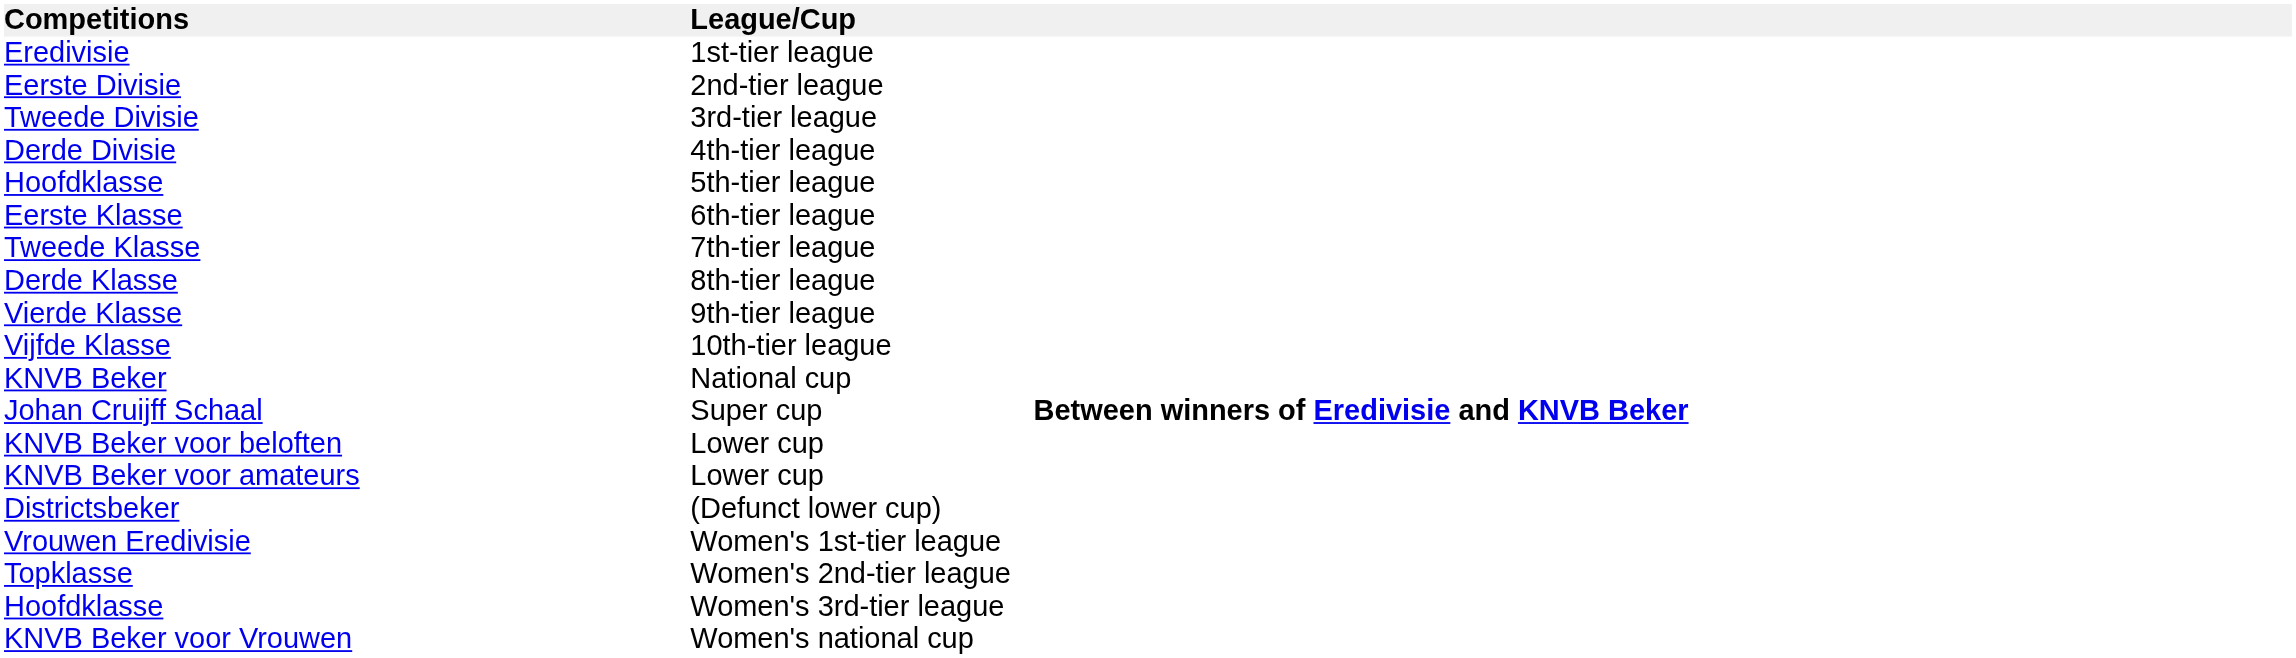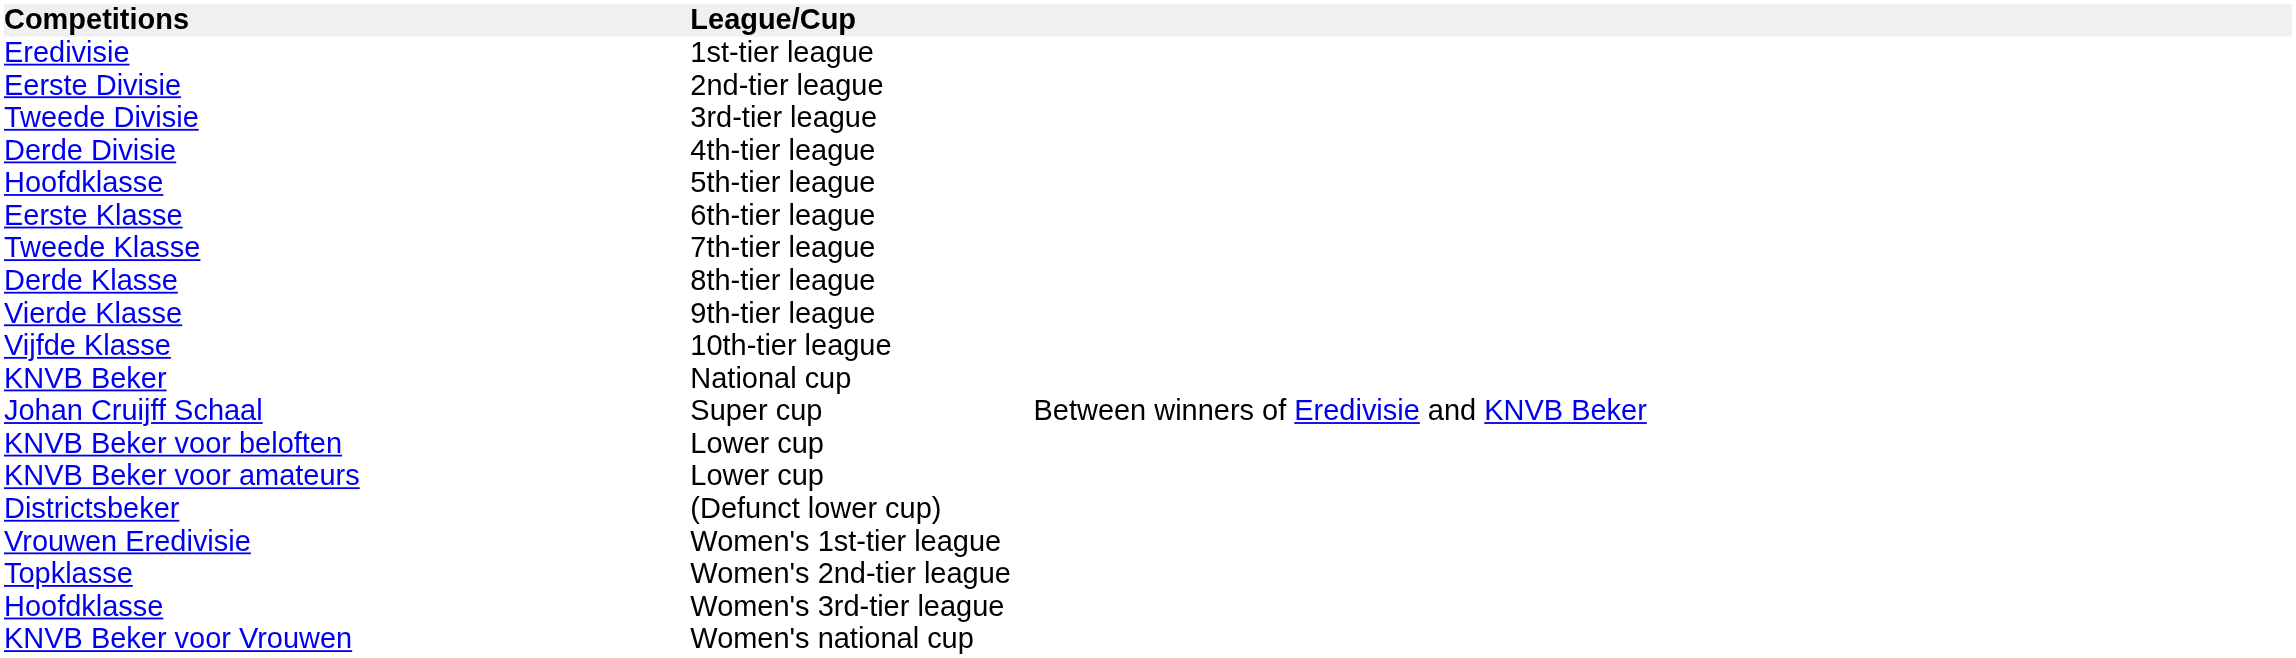(1361, 410) bold -> (1340, 410) normal
